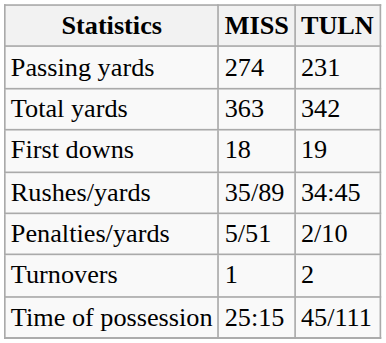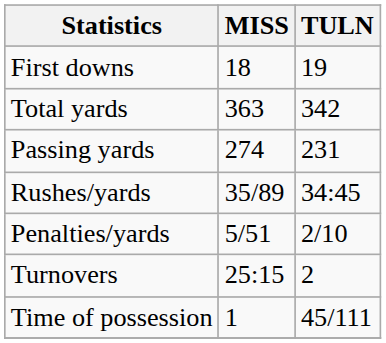rows swapped: (72, 150) <-> (83, 67)
(231, 275) 1 -> (255, 275) 25:15
(255, 316) 25:15 -> (231, 316) 1
